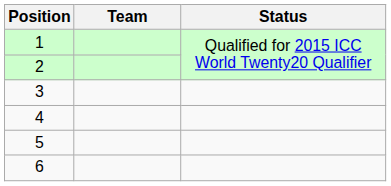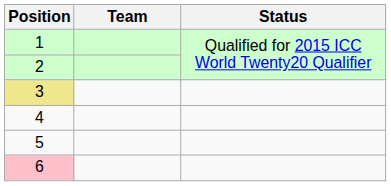(39, 92) no background -> (39, 92) khaki background
(39, 167) no background -> (39, 167) pink background
